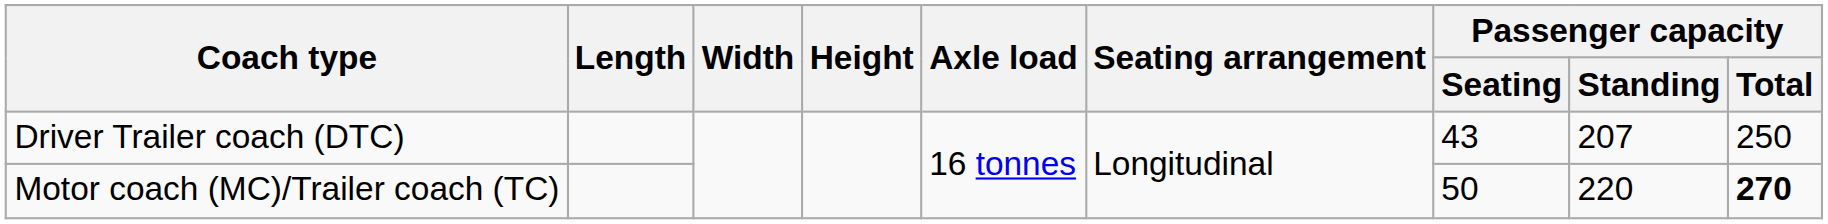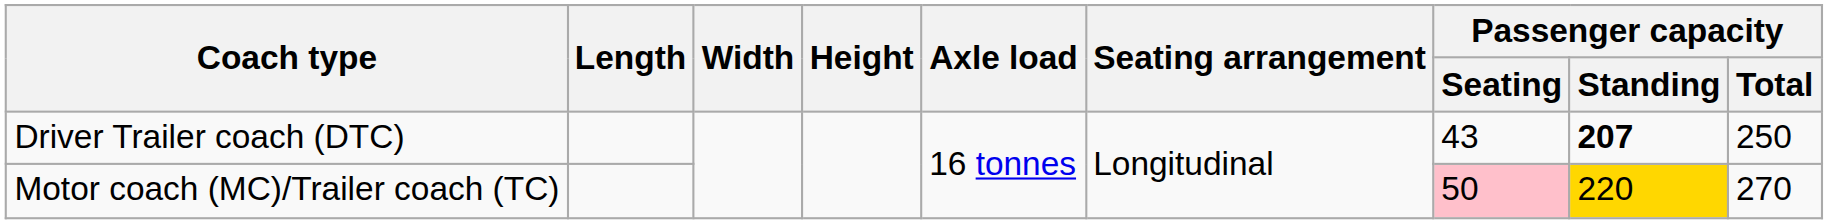(1605, 137) normal -> (1605, 137) bold
(1460, 190) no background -> (1460, 190) pink background
(1605, 190) no background -> (1605, 190) gold background
(1764, 190) bold -> (1764, 190) normal
